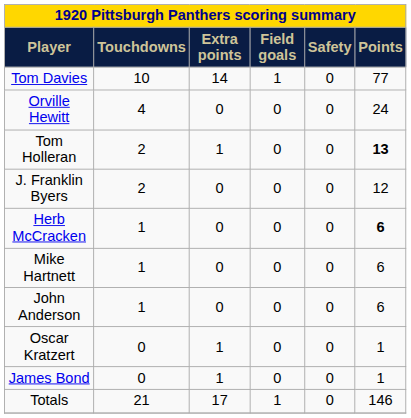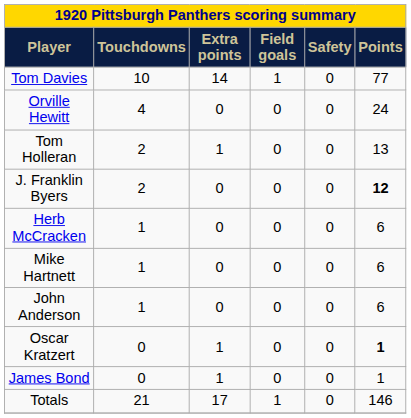(381, 149) bold -> (381, 149) normal
(381, 188) normal -> (381, 188) bold
(381, 228) bold -> (381, 228) normal
(381, 346) normal -> (381, 346) bold
